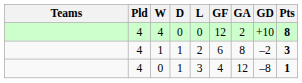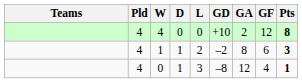columns swapped: (220, 13) <-> (265, 13)
